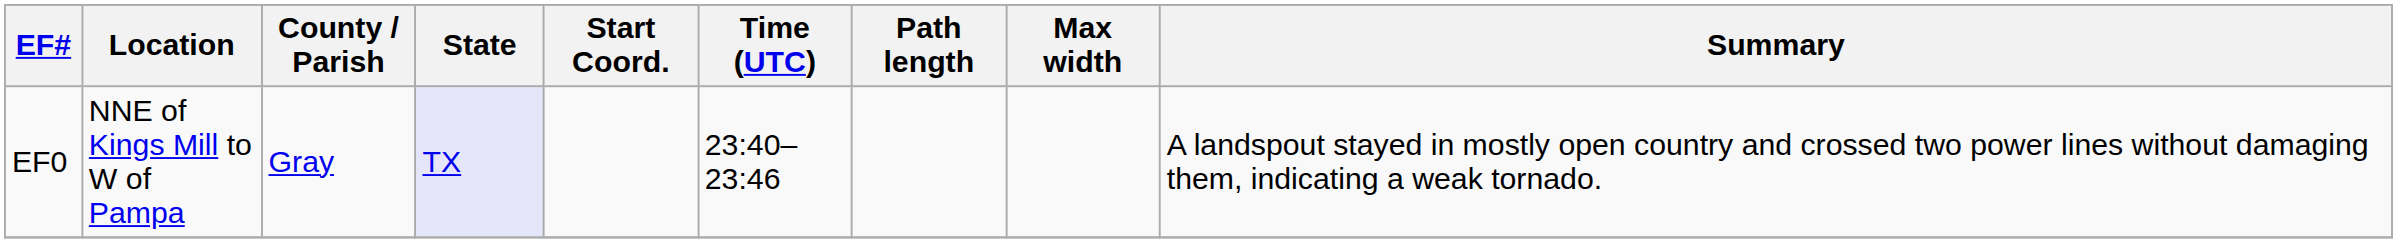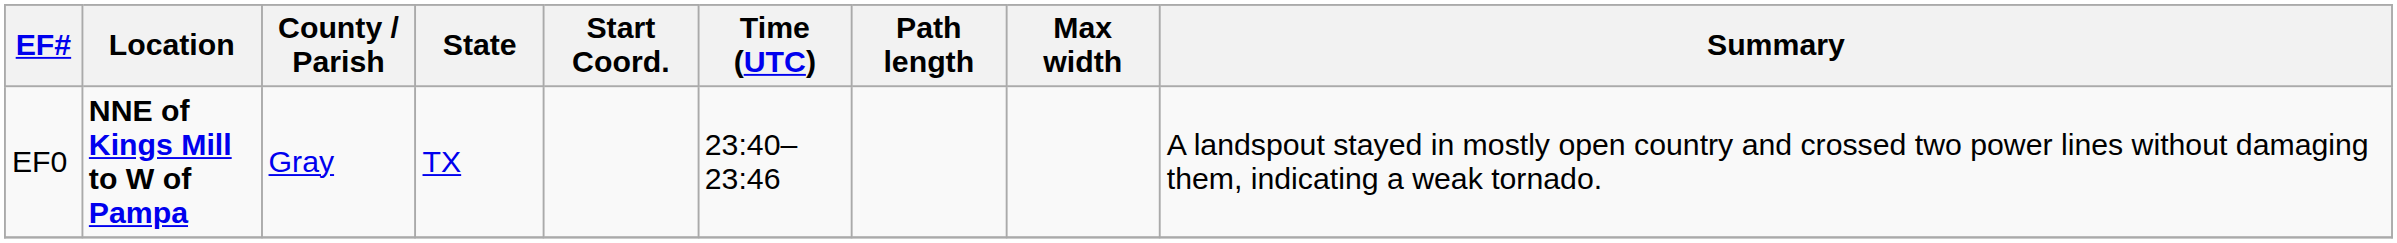(170, 161) normal -> (160, 161) bold
(442, 161) lavender background -> (442, 161) no background
